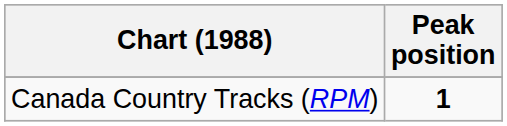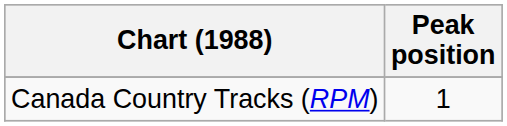(443, 98) bold -> (443, 98) normal
